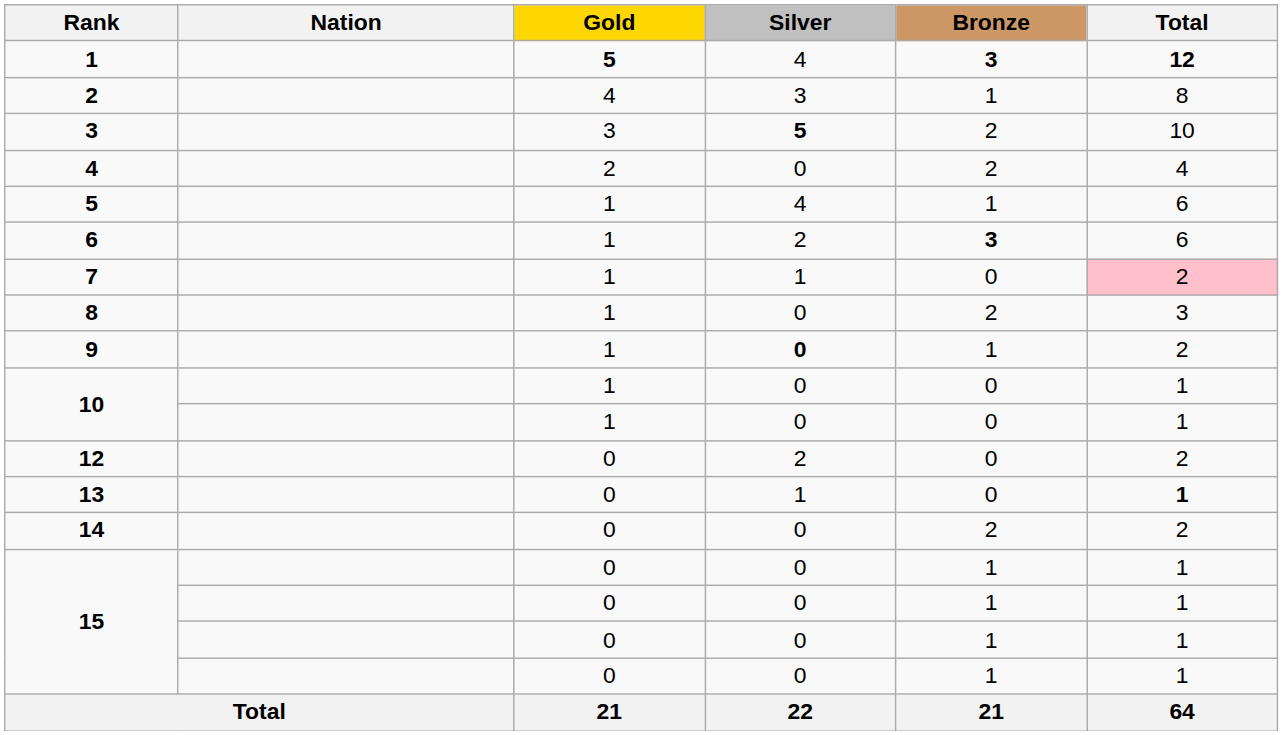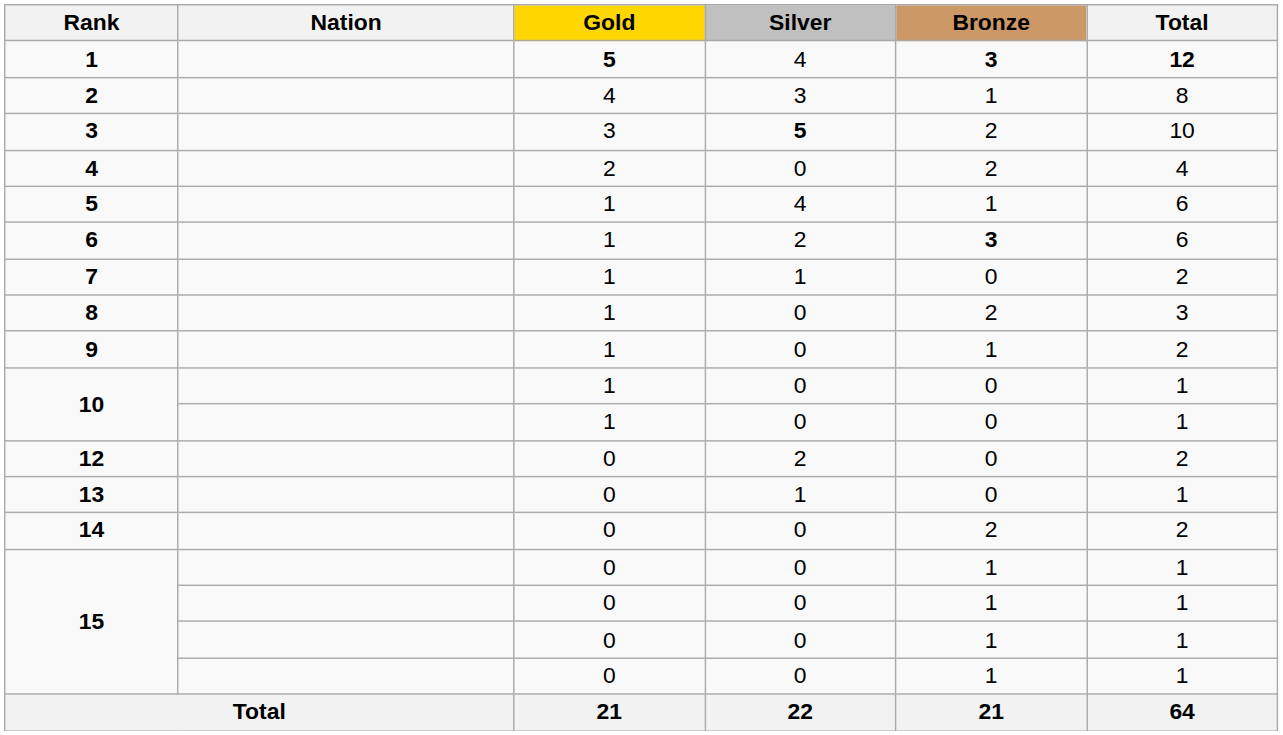(1182, 276) pink background -> (1182, 276) no background
(800, 349) bold -> (800, 349) normal
(1182, 494) bold -> (1182, 494) normal
